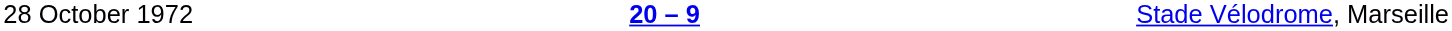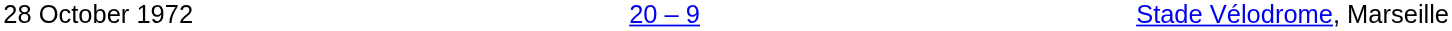(665, 14) bold -> (665, 14) normal
